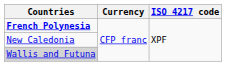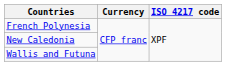(48, 26) bold -> (48, 26) normal
(51, 54) lightgrey background -> (51, 54) no background
